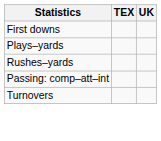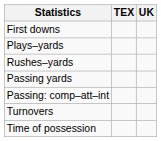+ row: (39, 79)
+ row: (51, 128)
